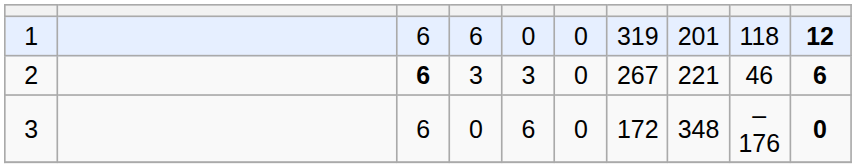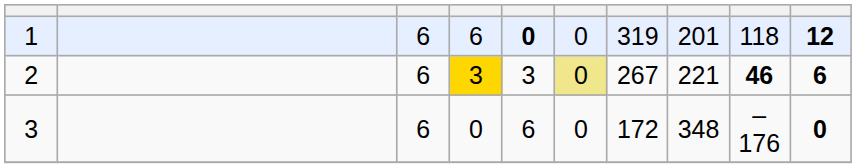(528, 36) normal -> (528, 36) bold
(423, 76) bold -> (423, 76) normal
(476, 76) no background -> (476, 76) gold background
(581, 76) no background -> (581, 76) khaki background
(759, 76) normal -> (759, 76) bold
